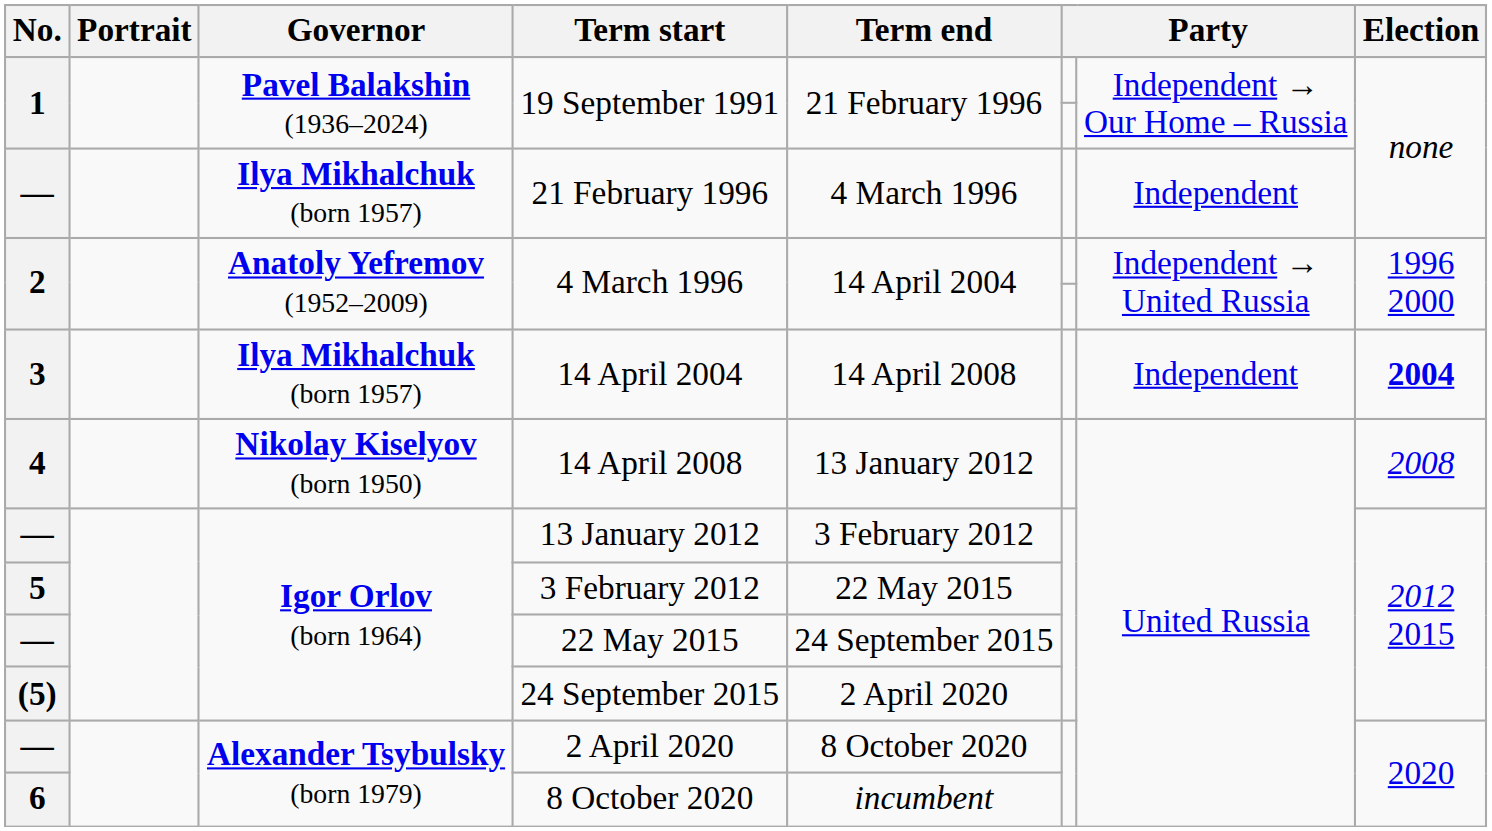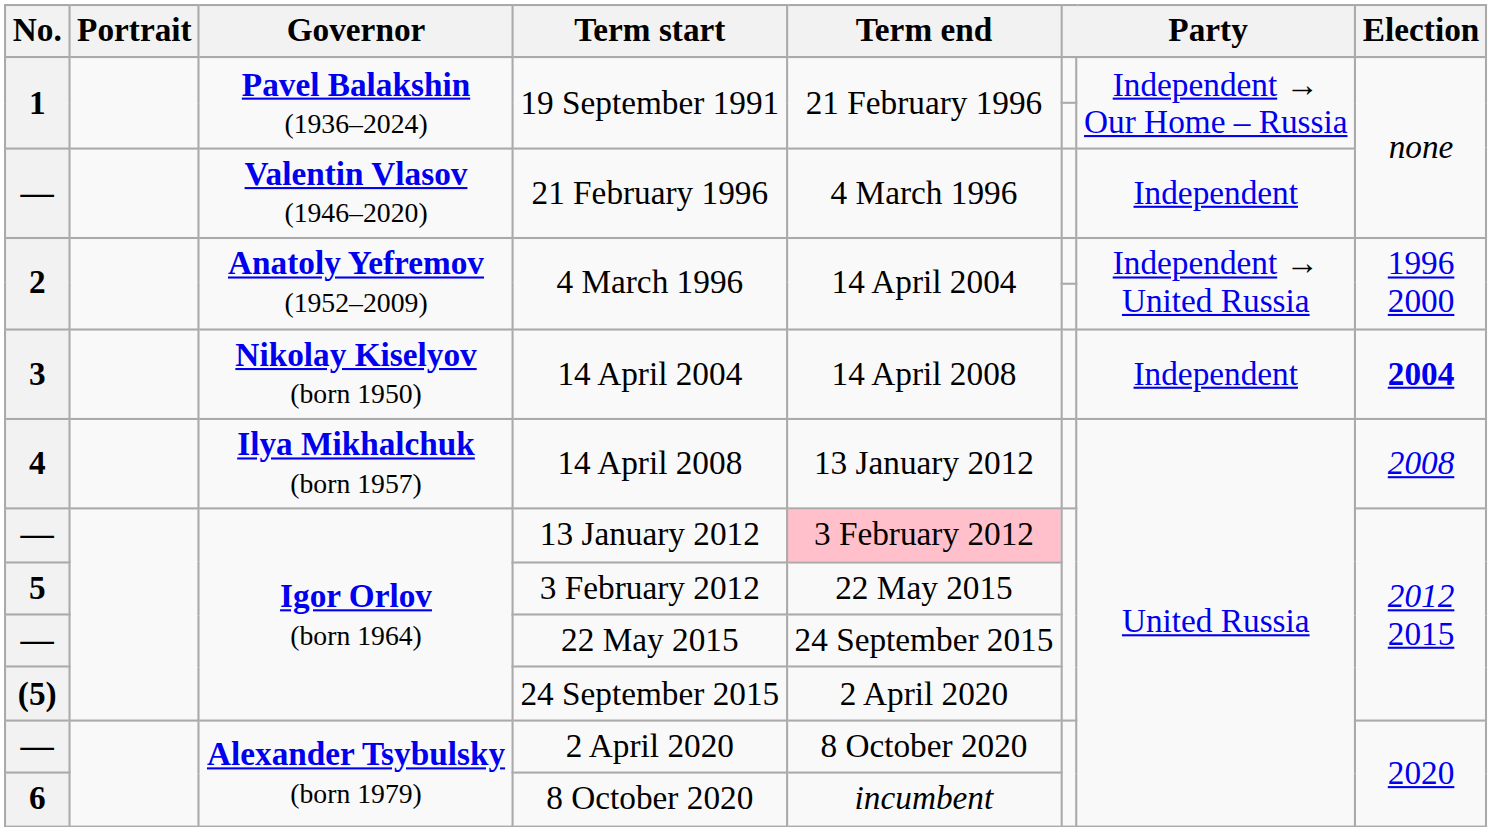(356, 192) Ilya Mikhalchuk (born 1957) -> (356, 192) Valentin Vlasov (1946–2020)
(356, 373) Ilya Mikhalchuk (born 1957) -> (356, 373) Nikolay Kiselyov (born 1950)
(356, 463) Nikolay Kiselyov (born 1950) -> (356, 463) Ilya Mikhalchuk (born 1957)
(924, 534) no background -> (924, 534) pink background
